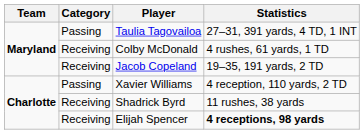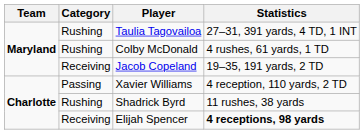(81, 31) Passing -> (82, 31) Rushing
(86, 49) Receiving -> (82, 49) Rushing
(86, 102) Receiving -> (82, 102) Rushing
